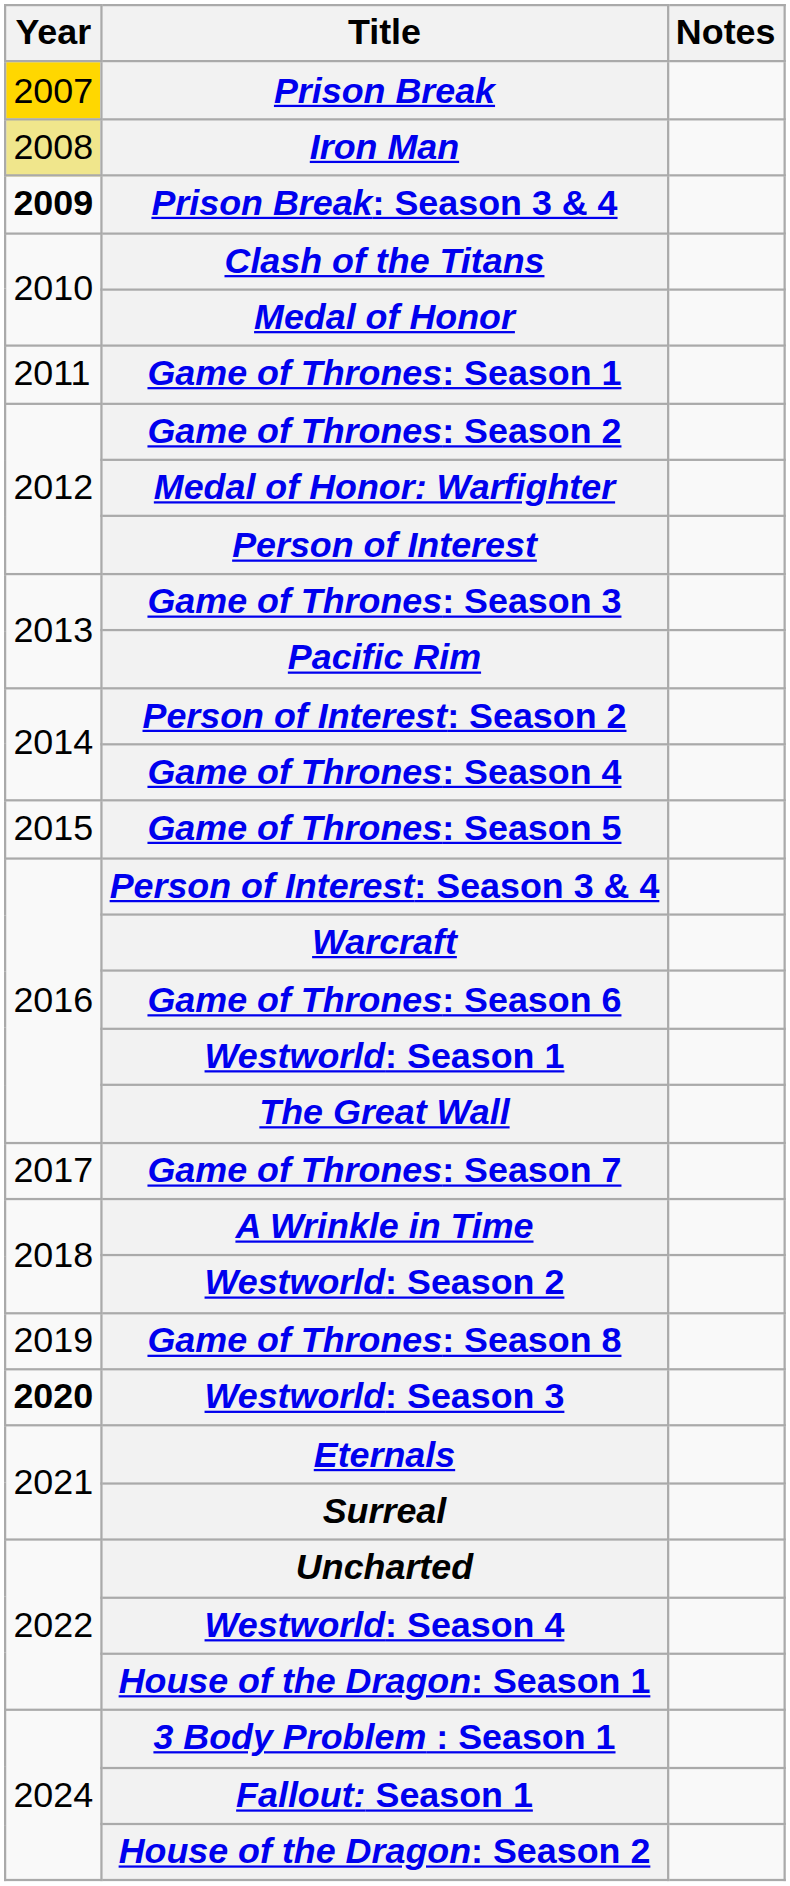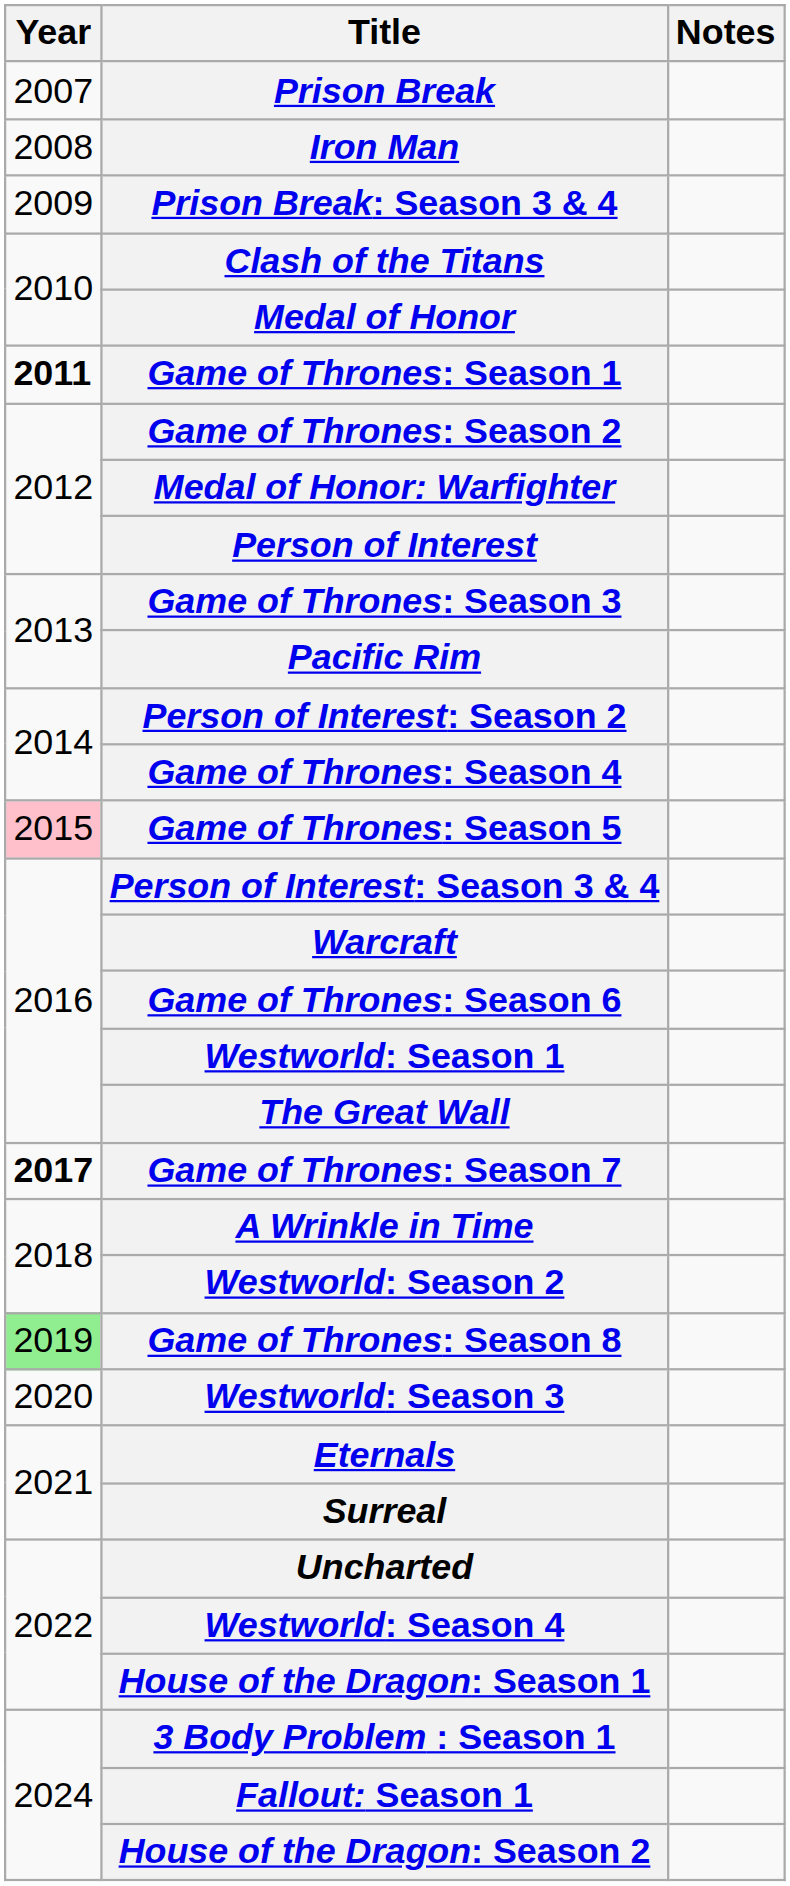(53, 89) gold background -> (53, 89) no background
(53, 146) khaki background -> (53, 146) no background
(53, 203) bold -> (53, 203) normal
(52, 373) normal -> (52, 373) bold
(53, 828) no background -> (53, 828) pink background
(53, 1169) normal -> (53, 1169) bold
(53, 1340) no background -> (53, 1340) lightgreen background
(53, 1397) bold -> (53, 1397) normal
